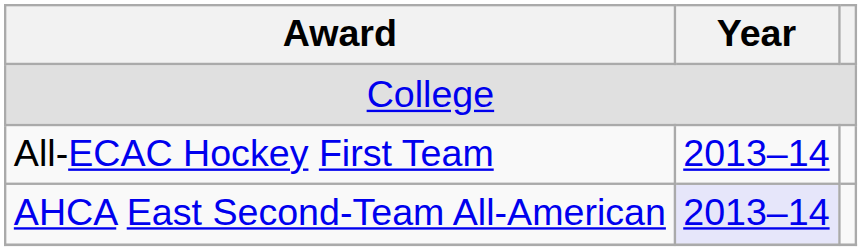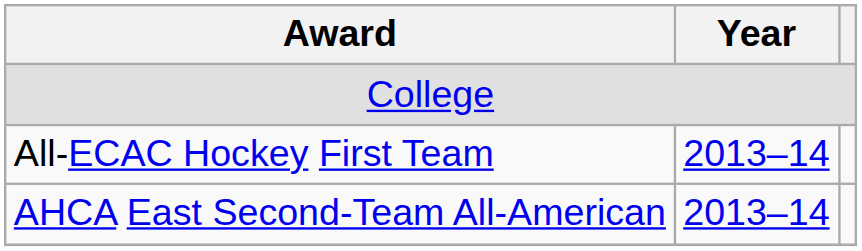(756, 213) lavender background -> (756, 213) no background
